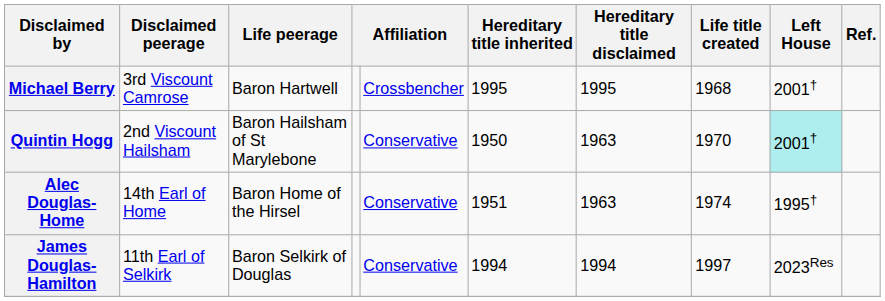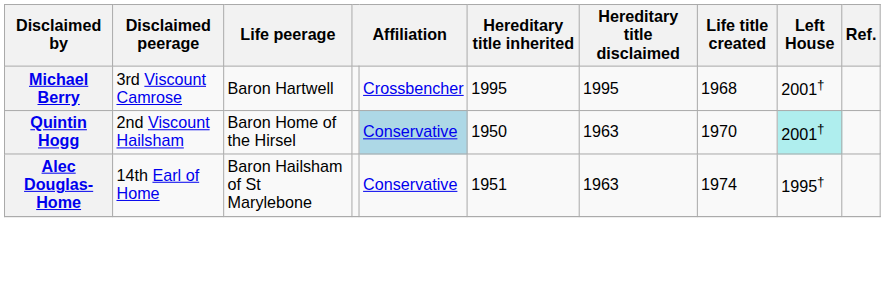(289, 141) Baron Hailsham of St Marylebone -> (282, 132) Baron Home of the Hirsel
(410, 141) no background -> (410, 132) lightblue background
(286, 203) Baron Home of the Hirsel -> (285, 185) Baron Hailsham of St Marylebone
- row: (62, 265)
